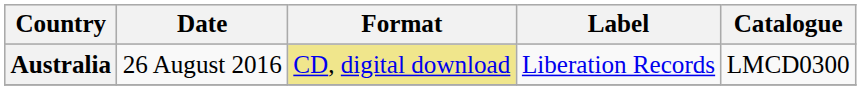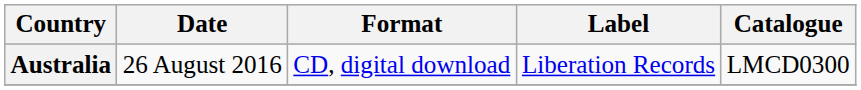(402, 64) khaki background -> (402, 64) no background
